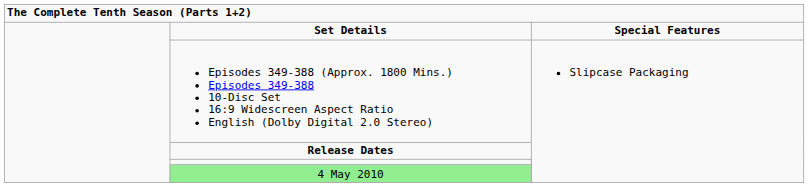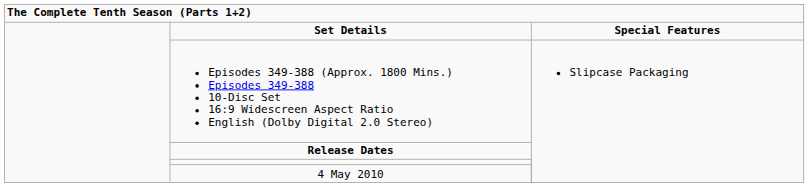(351, 174) lightgreen background -> (351, 174) no background
